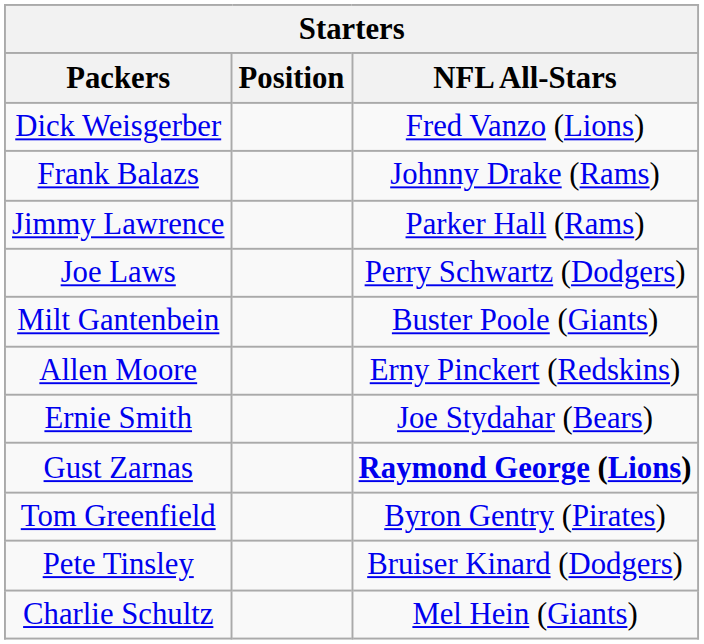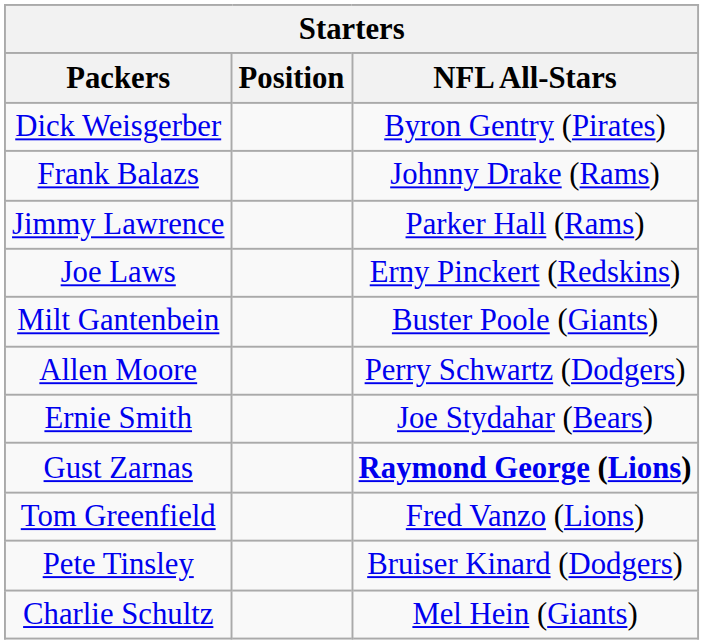(525, 126) Fred Vanzo (Lions) -> (525, 126) Byron Gentry (Pirates)
(525, 272) Perry Schwartz (Dodgers) -> (525, 272) Erny Pinckert (Redskins)
(525, 369) Erny Pinckert (Redskins) -> (525, 369) Perry Schwartz (Dodgers)
(525, 516) Byron Gentry (Pirates) -> (525, 516) Fred Vanzo (Lions)
